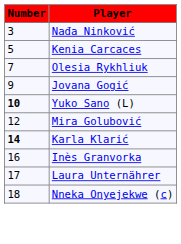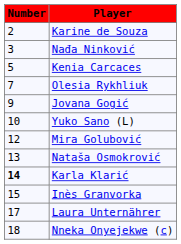+ row: (100, 32)
(14, 104) bold -> (14, 122) normal
+ row: (106, 158)
(14, 158) 16 -> (14, 194) 15
